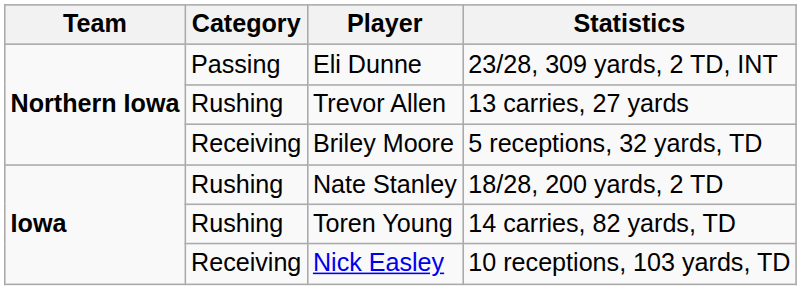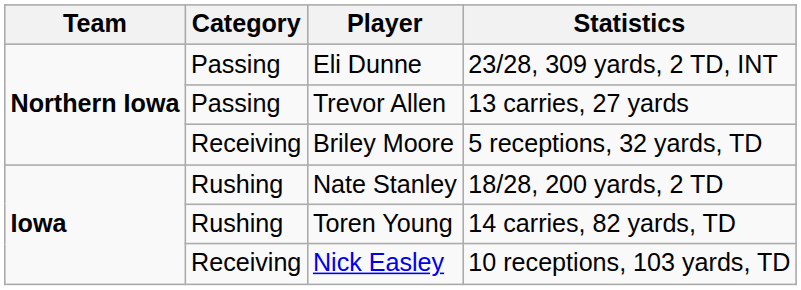(237, 104) Rushing -> (236, 104) Passing
